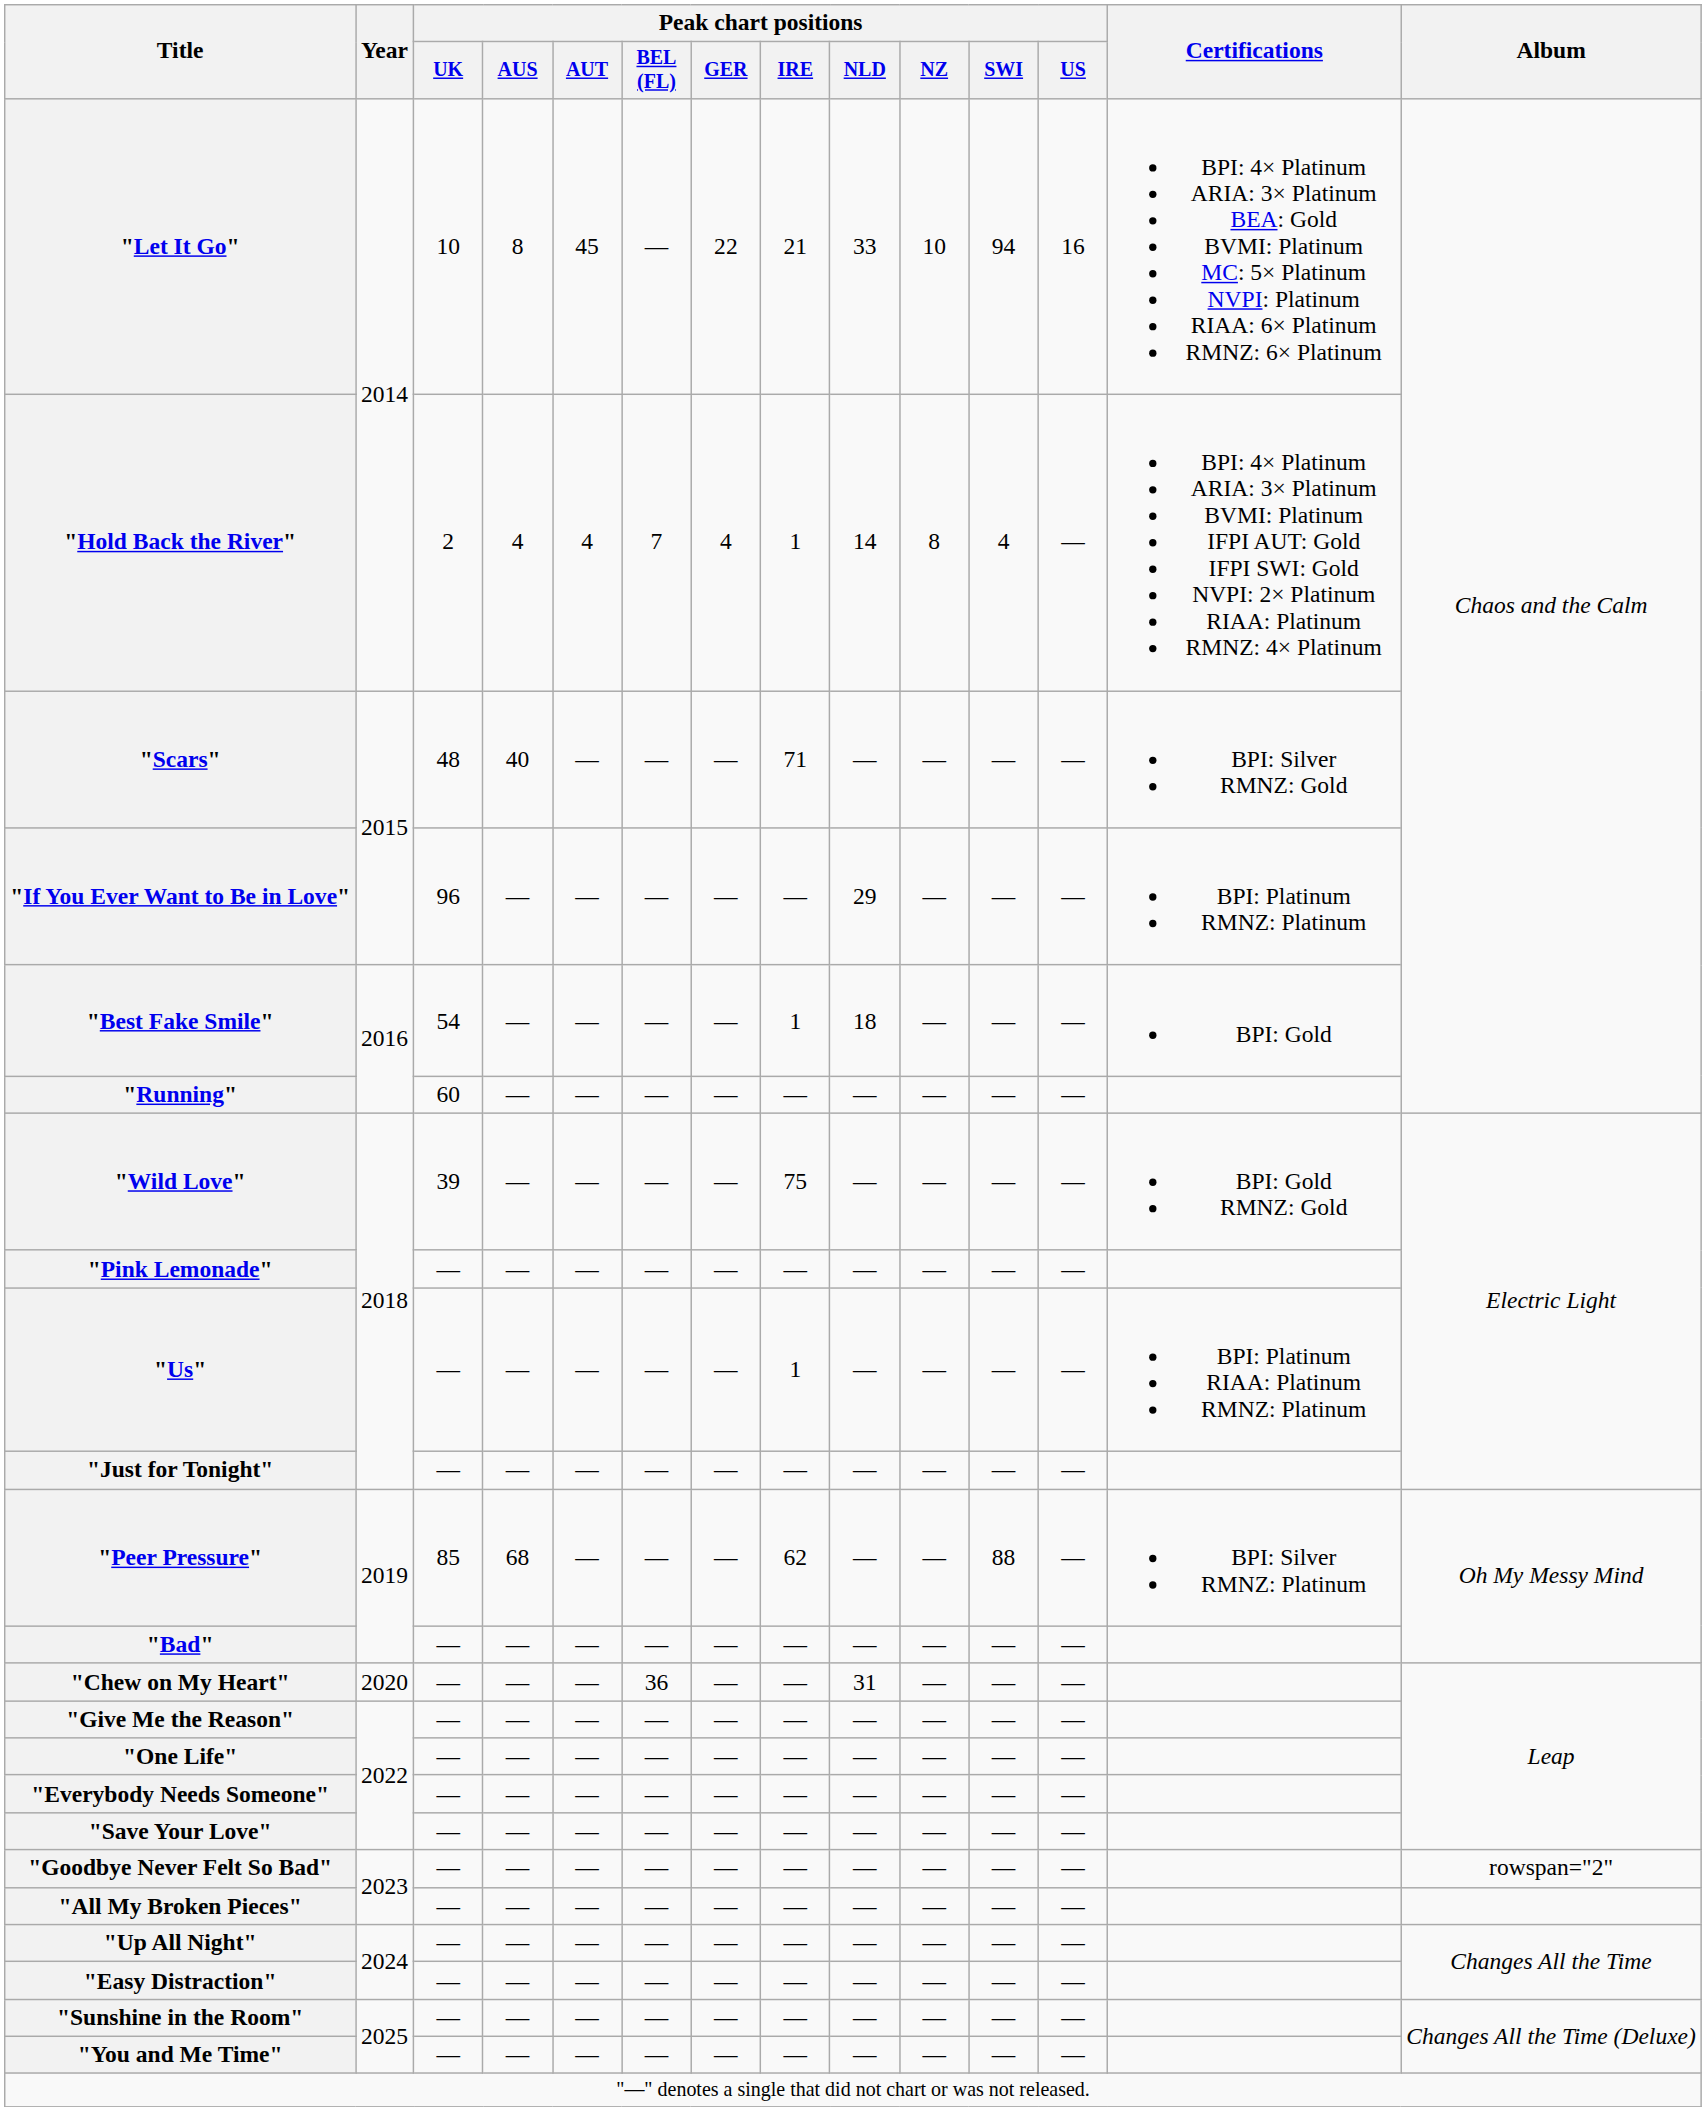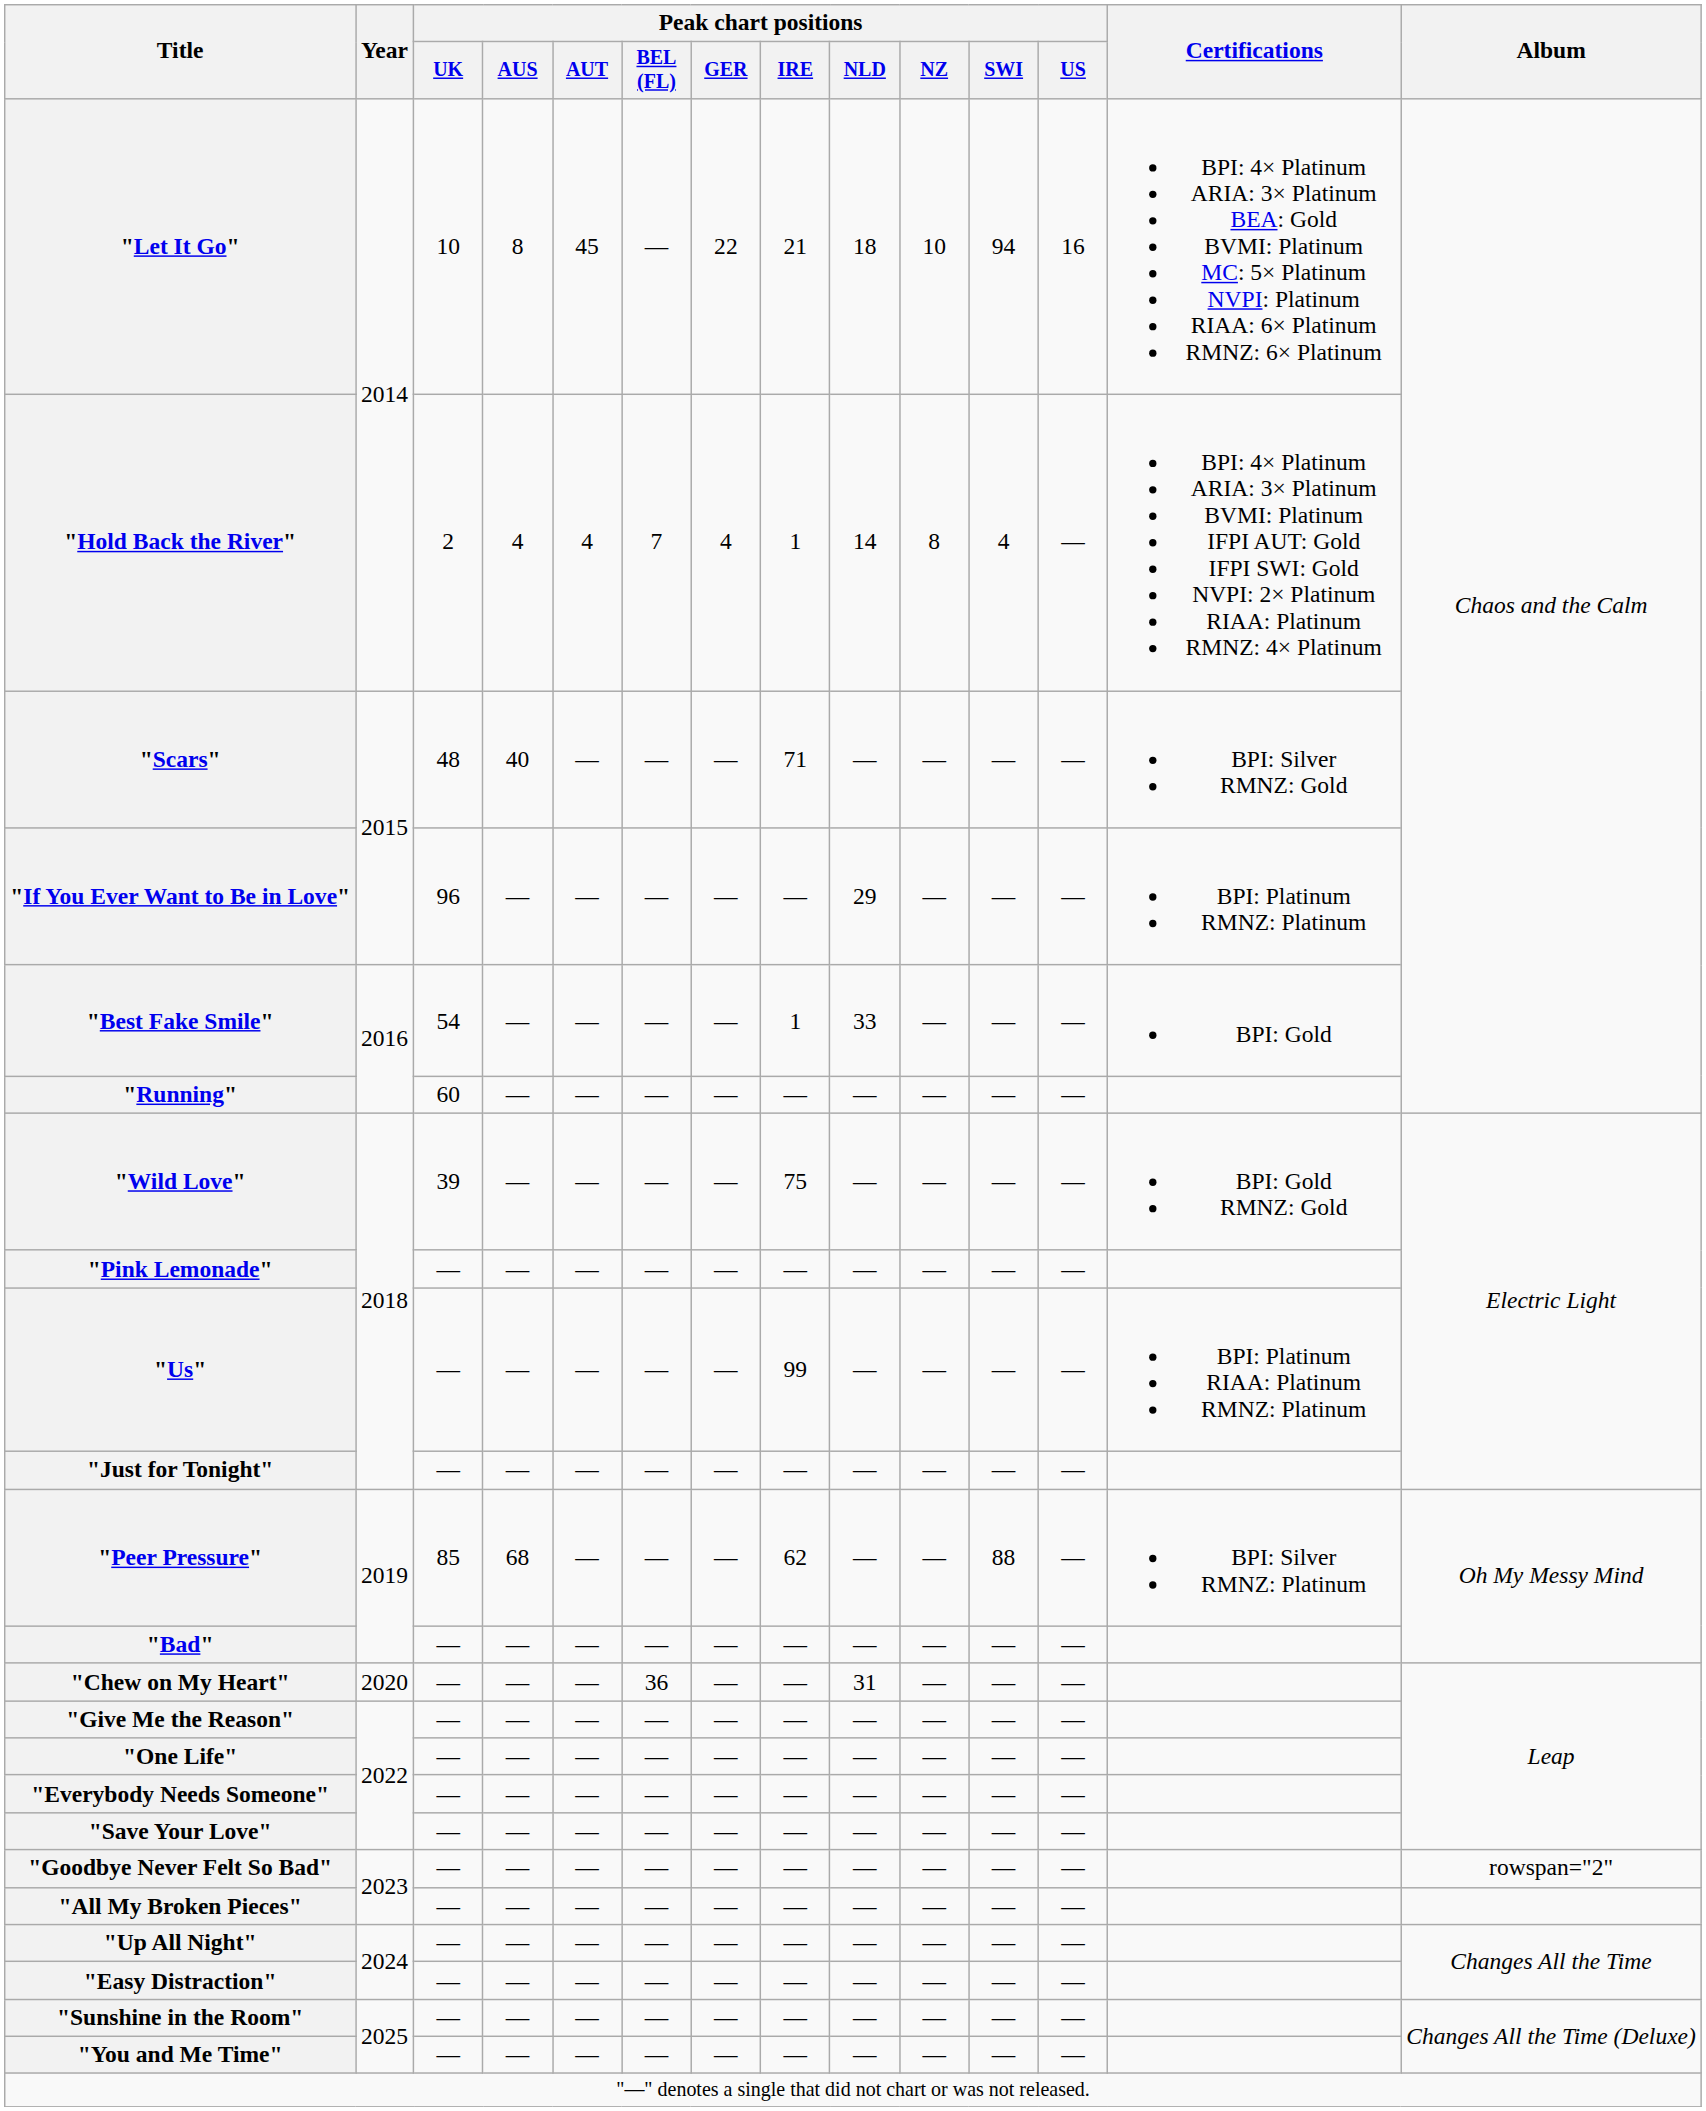(865, 246) 33 -> (865, 246) 18
(865, 1020) 18 -> (865, 1020) 33
(795, 1369) 1 -> (795, 1369) 99
